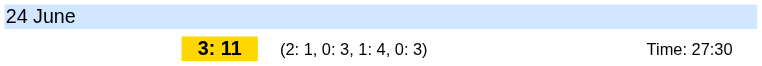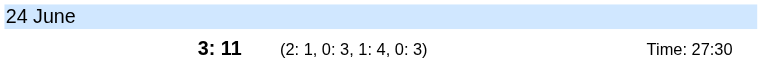(220, 48) gold background -> (220, 48) no background
